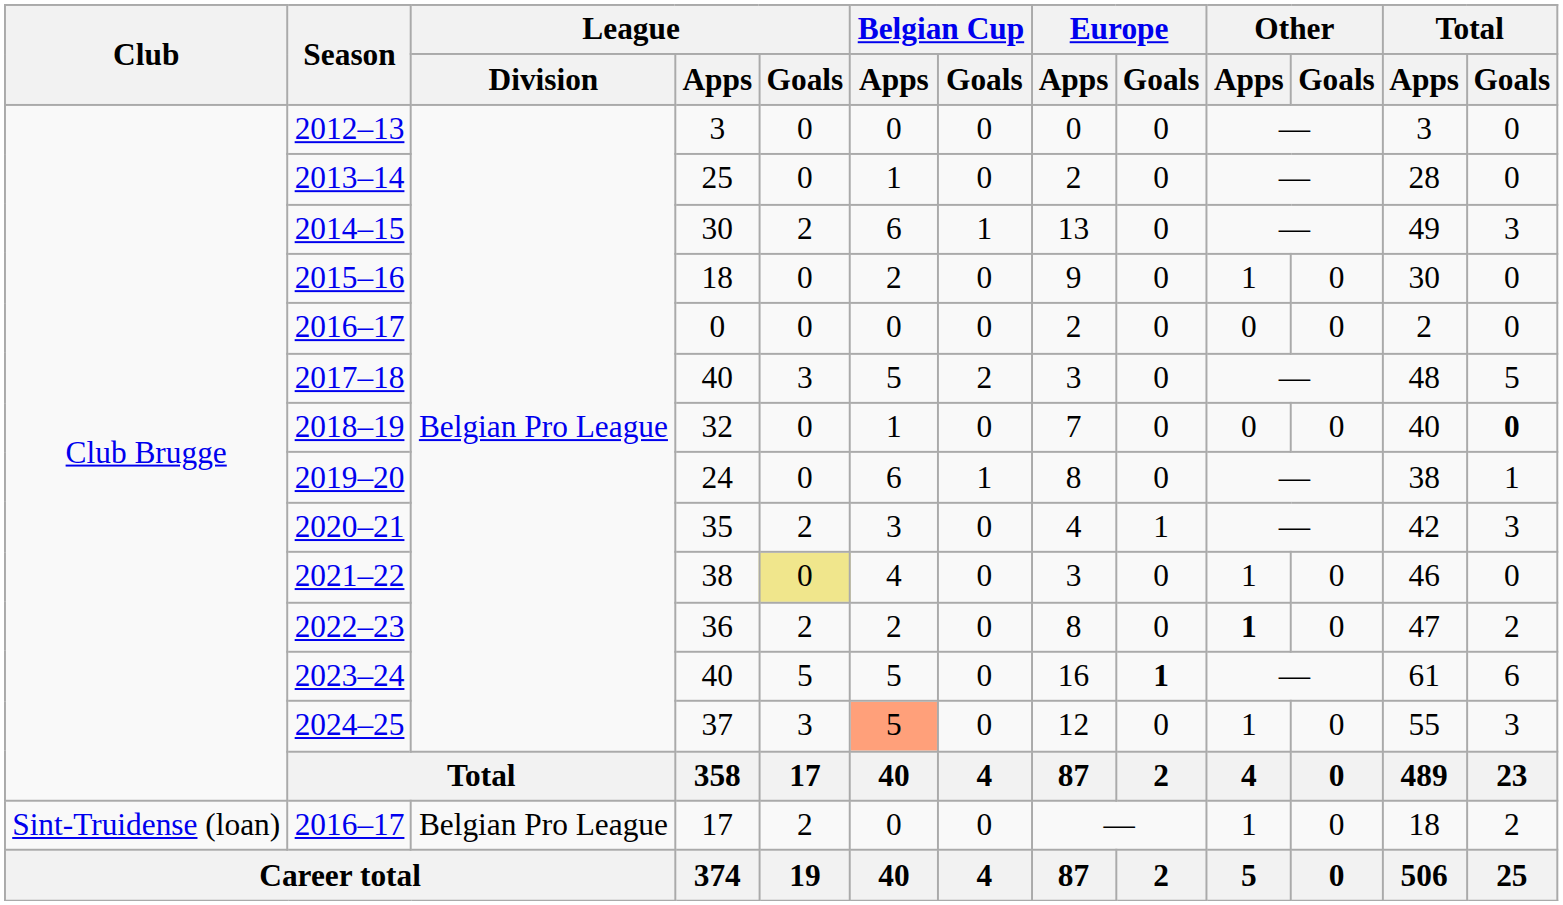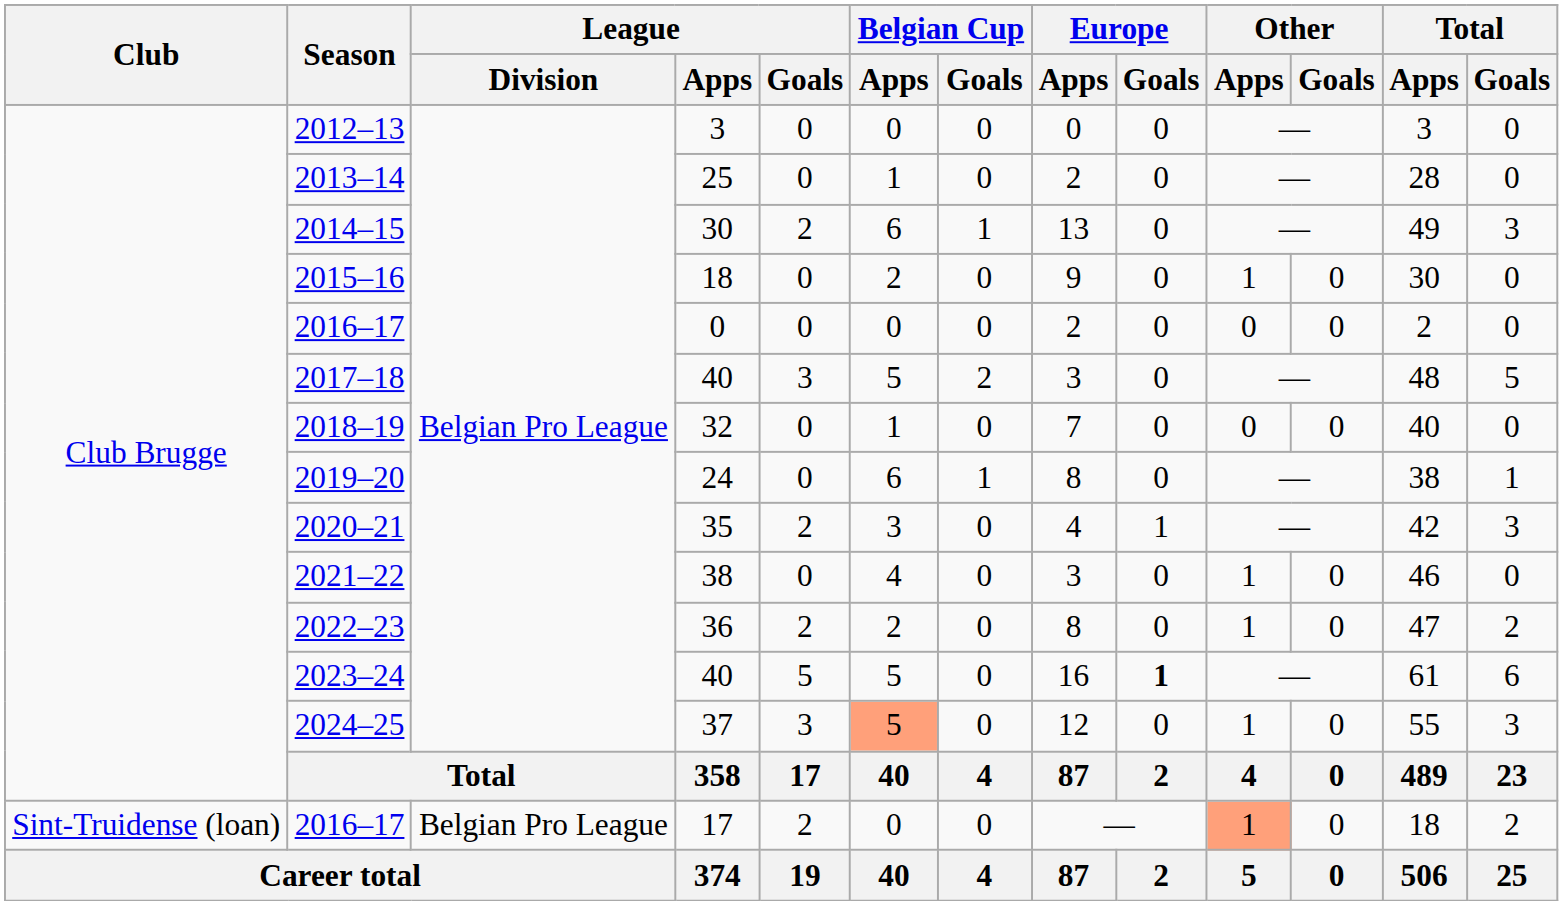(1512, 427) bold -> (1512, 427) normal
(805, 576) khaki background -> (805, 576) no background
(1249, 626) bold -> (1249, 626) normal
(1249, 825) no background -> (1249, 825) lightsalmon background
